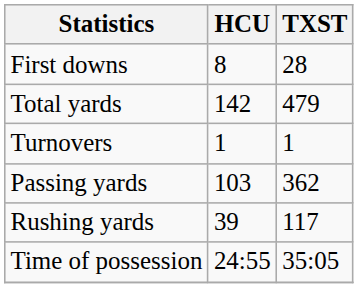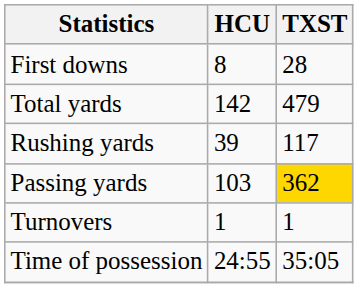rows swapped: (82, 222) <-> (61, 143)
(301, 182) no background -> (301, 182) gold background
